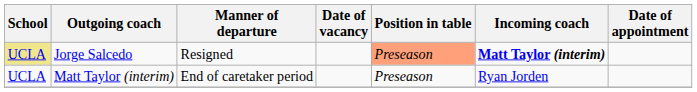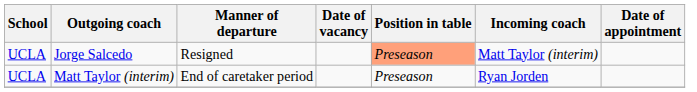(27, 53) khaki background -> (27, 53) no background
(542, 53) bold -> (538, 53) normal
